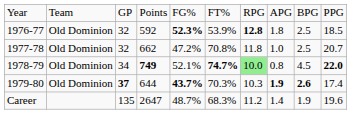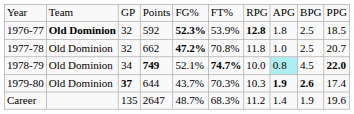(81, 30) normal -> (82, 30) bold
(187, 48) normal -> (191, 48) bold
(253, 65) lightgreen background -> (256, 65) no background
(277, 65) no background -> (280, 65) paleturquoise background
(187, 83) bold -> (190, 83) normal
